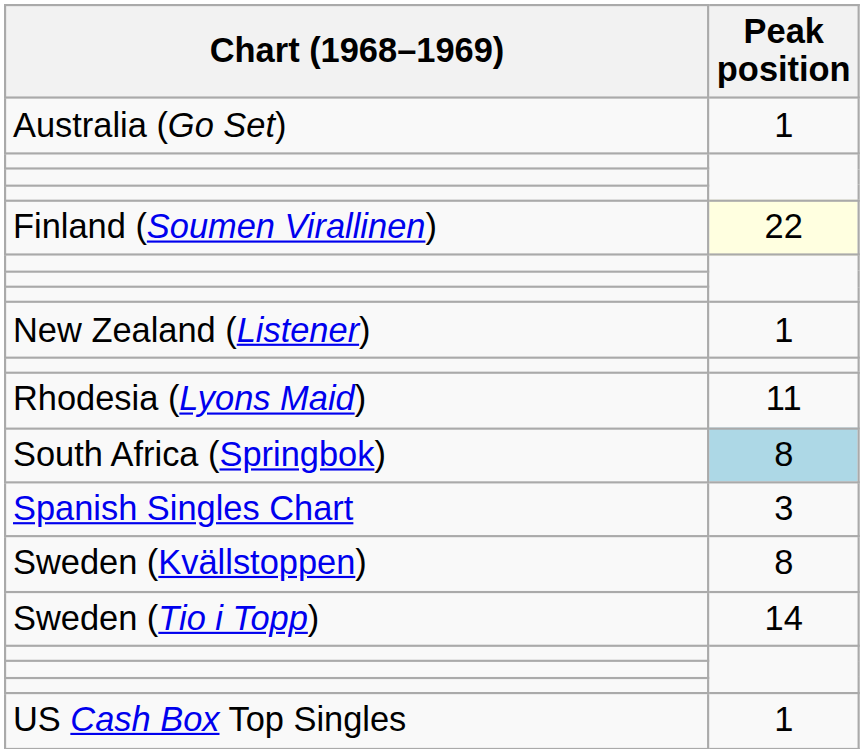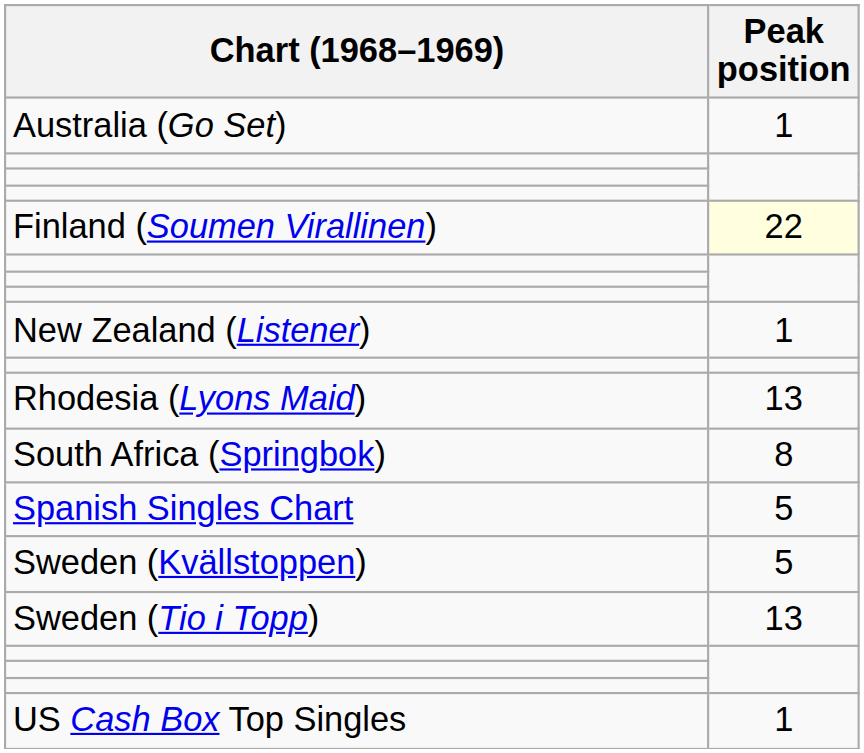(784, 399) 11 -> (784, 399) 13
(784, 454) lightblue background -> (784, 454) no background
(784, 508) 3 -> (784, 508) 5
(784, 563) 8 -> (784, 563) 5
(784, 617) 14 -> (784, 617) 13
